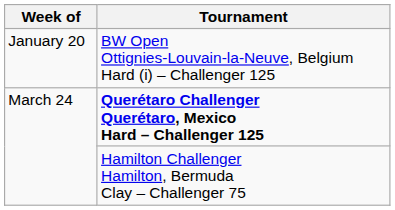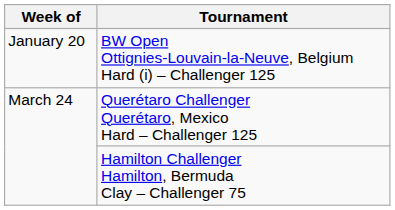(182, 117) bold -> (179, 117) normal
